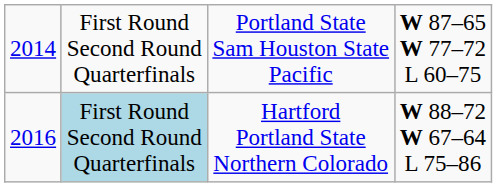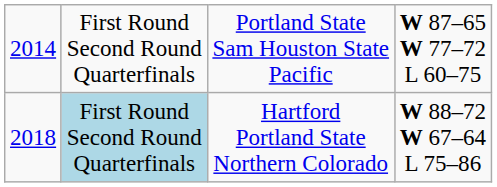(33, 137) 2016 -> (33, 137) 2018
